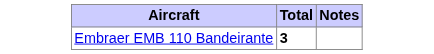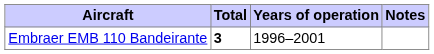+ column: (316, 15)
